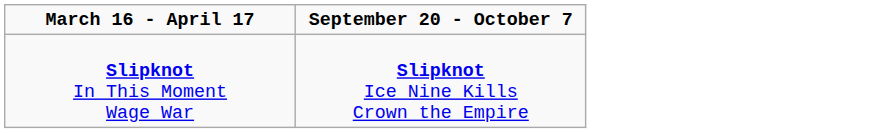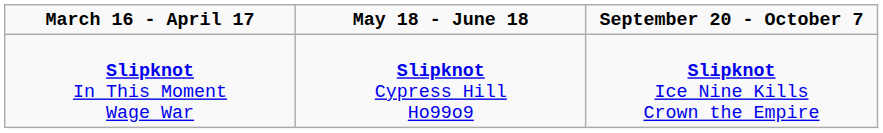+ column: (441, 20)
